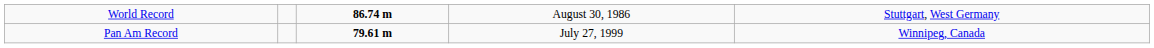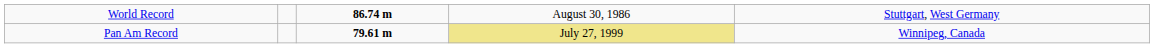(591, 33) no background -> (591, 33) khaki background
